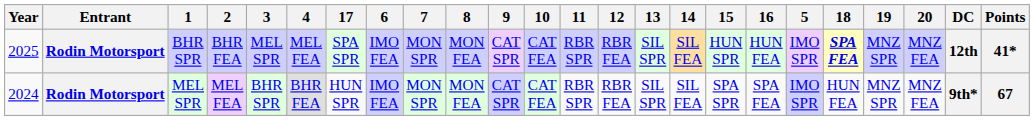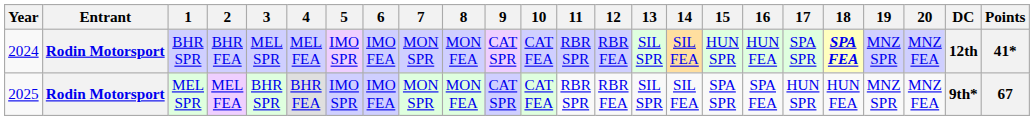columns swapped: (805, 16) <-> (346, 16)
(23, 50) 2025 -> (23, 50) 2024
(23, 93) 2024 -> (23, 93) 2025
